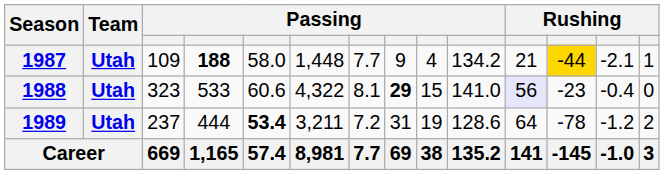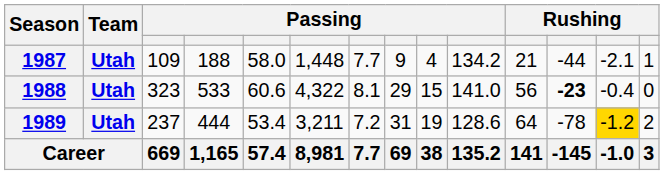(214, 60) bold -> (214, 60) normal
(572, 60) gold background -> (572, 60) no background
(401, 91) bold -> (401, 91) normal
(526, 91) lavender background -> (526, 91) no background
(572, 91) normal -> (572, 91) bold
(267, 122) bold -> (267, 122) normal
(617, 122) no background -> (617, 122) gold background
